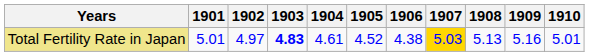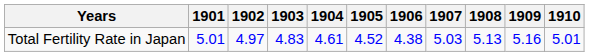(97, 39) khaki background -> (97, 39) no background
(290, 39) bold -> (290, 39) normal
(448, 39) gold background -> (448, 39) no background
